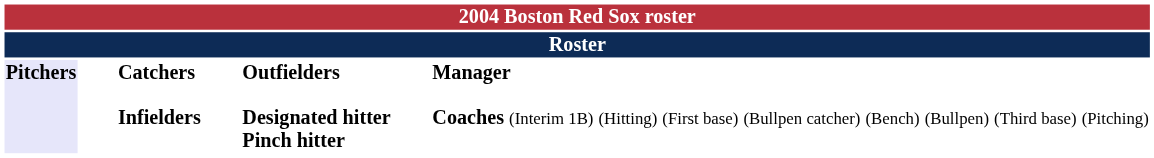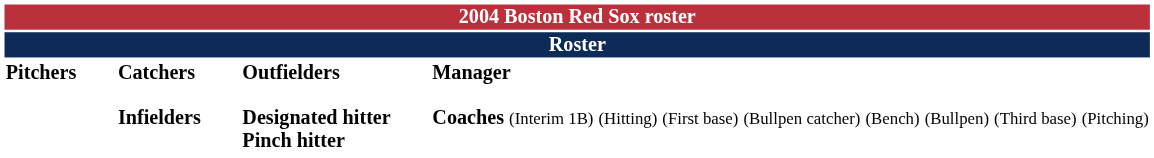(41, 72) lavender background -> (41, 72) no background
